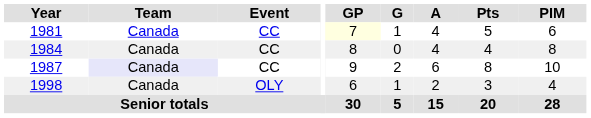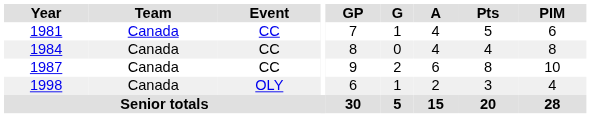(353, 31) lightyellow background -> (353, 31) no background
(153, 67) lavender background -> (153, 67) no background
